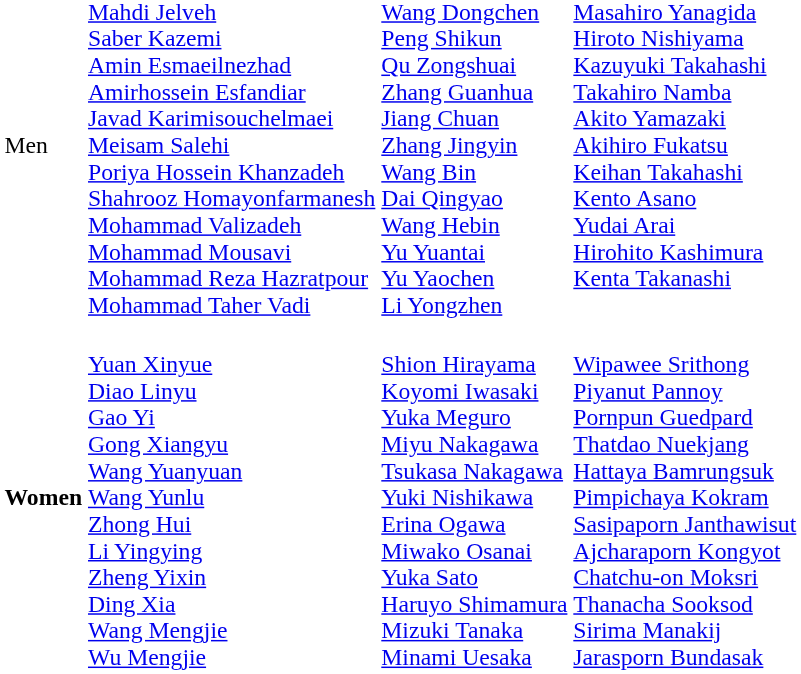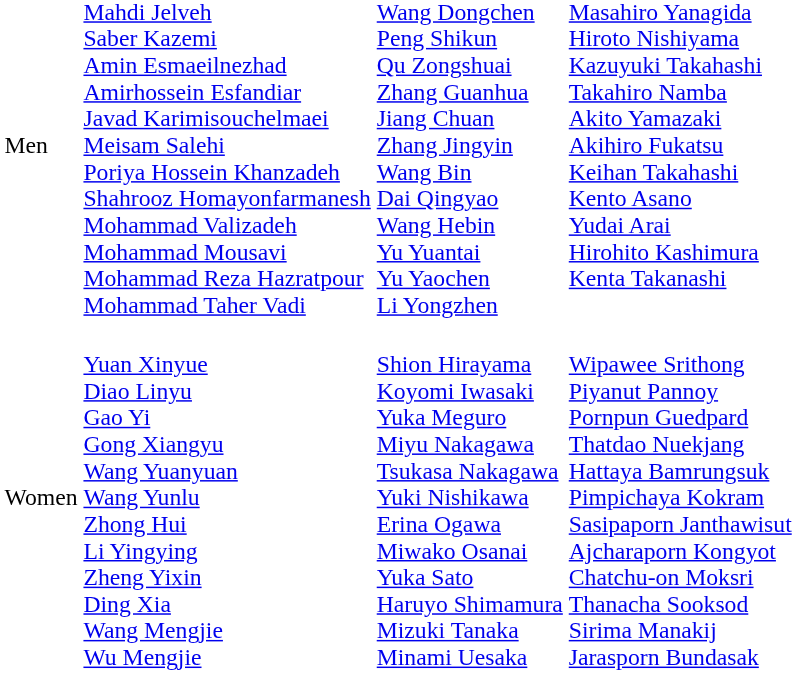(43, 497) bold -> (41, 497) normal
